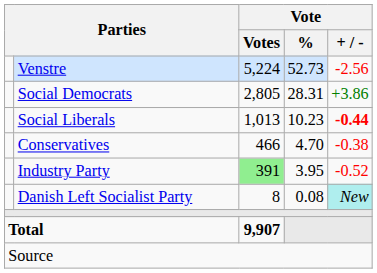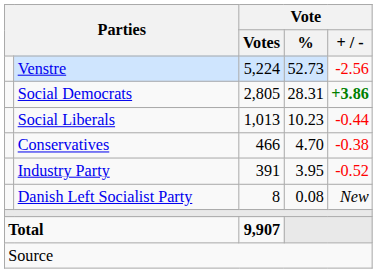(350, 94) normal -> (350, 94) bold
(352, 119) bold -> (352, 119) normal
(268, 171) lightgreen background -> (268, 171) no background
(354, 196) paleturquoise background -> (354, 196) no background
